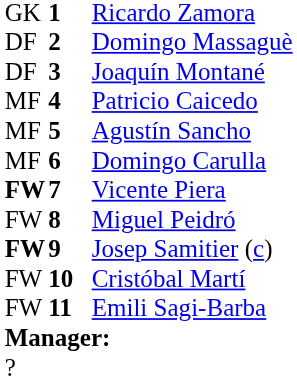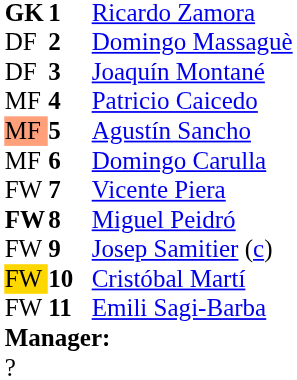(23, 12) normal -> (24, 12) bold
(23, 130) no background -> (23, 130) lightsalmon background
(25, 189) bold -> (23, 189) normal
(23, 219) normal -> (25, 219) bold
(25, 249) bold -> (23, 249) normal
(23, 278) no background -> (23, 278) gold background
